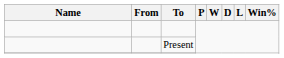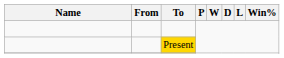(178, 45) no background -> (178, 45) gold background
